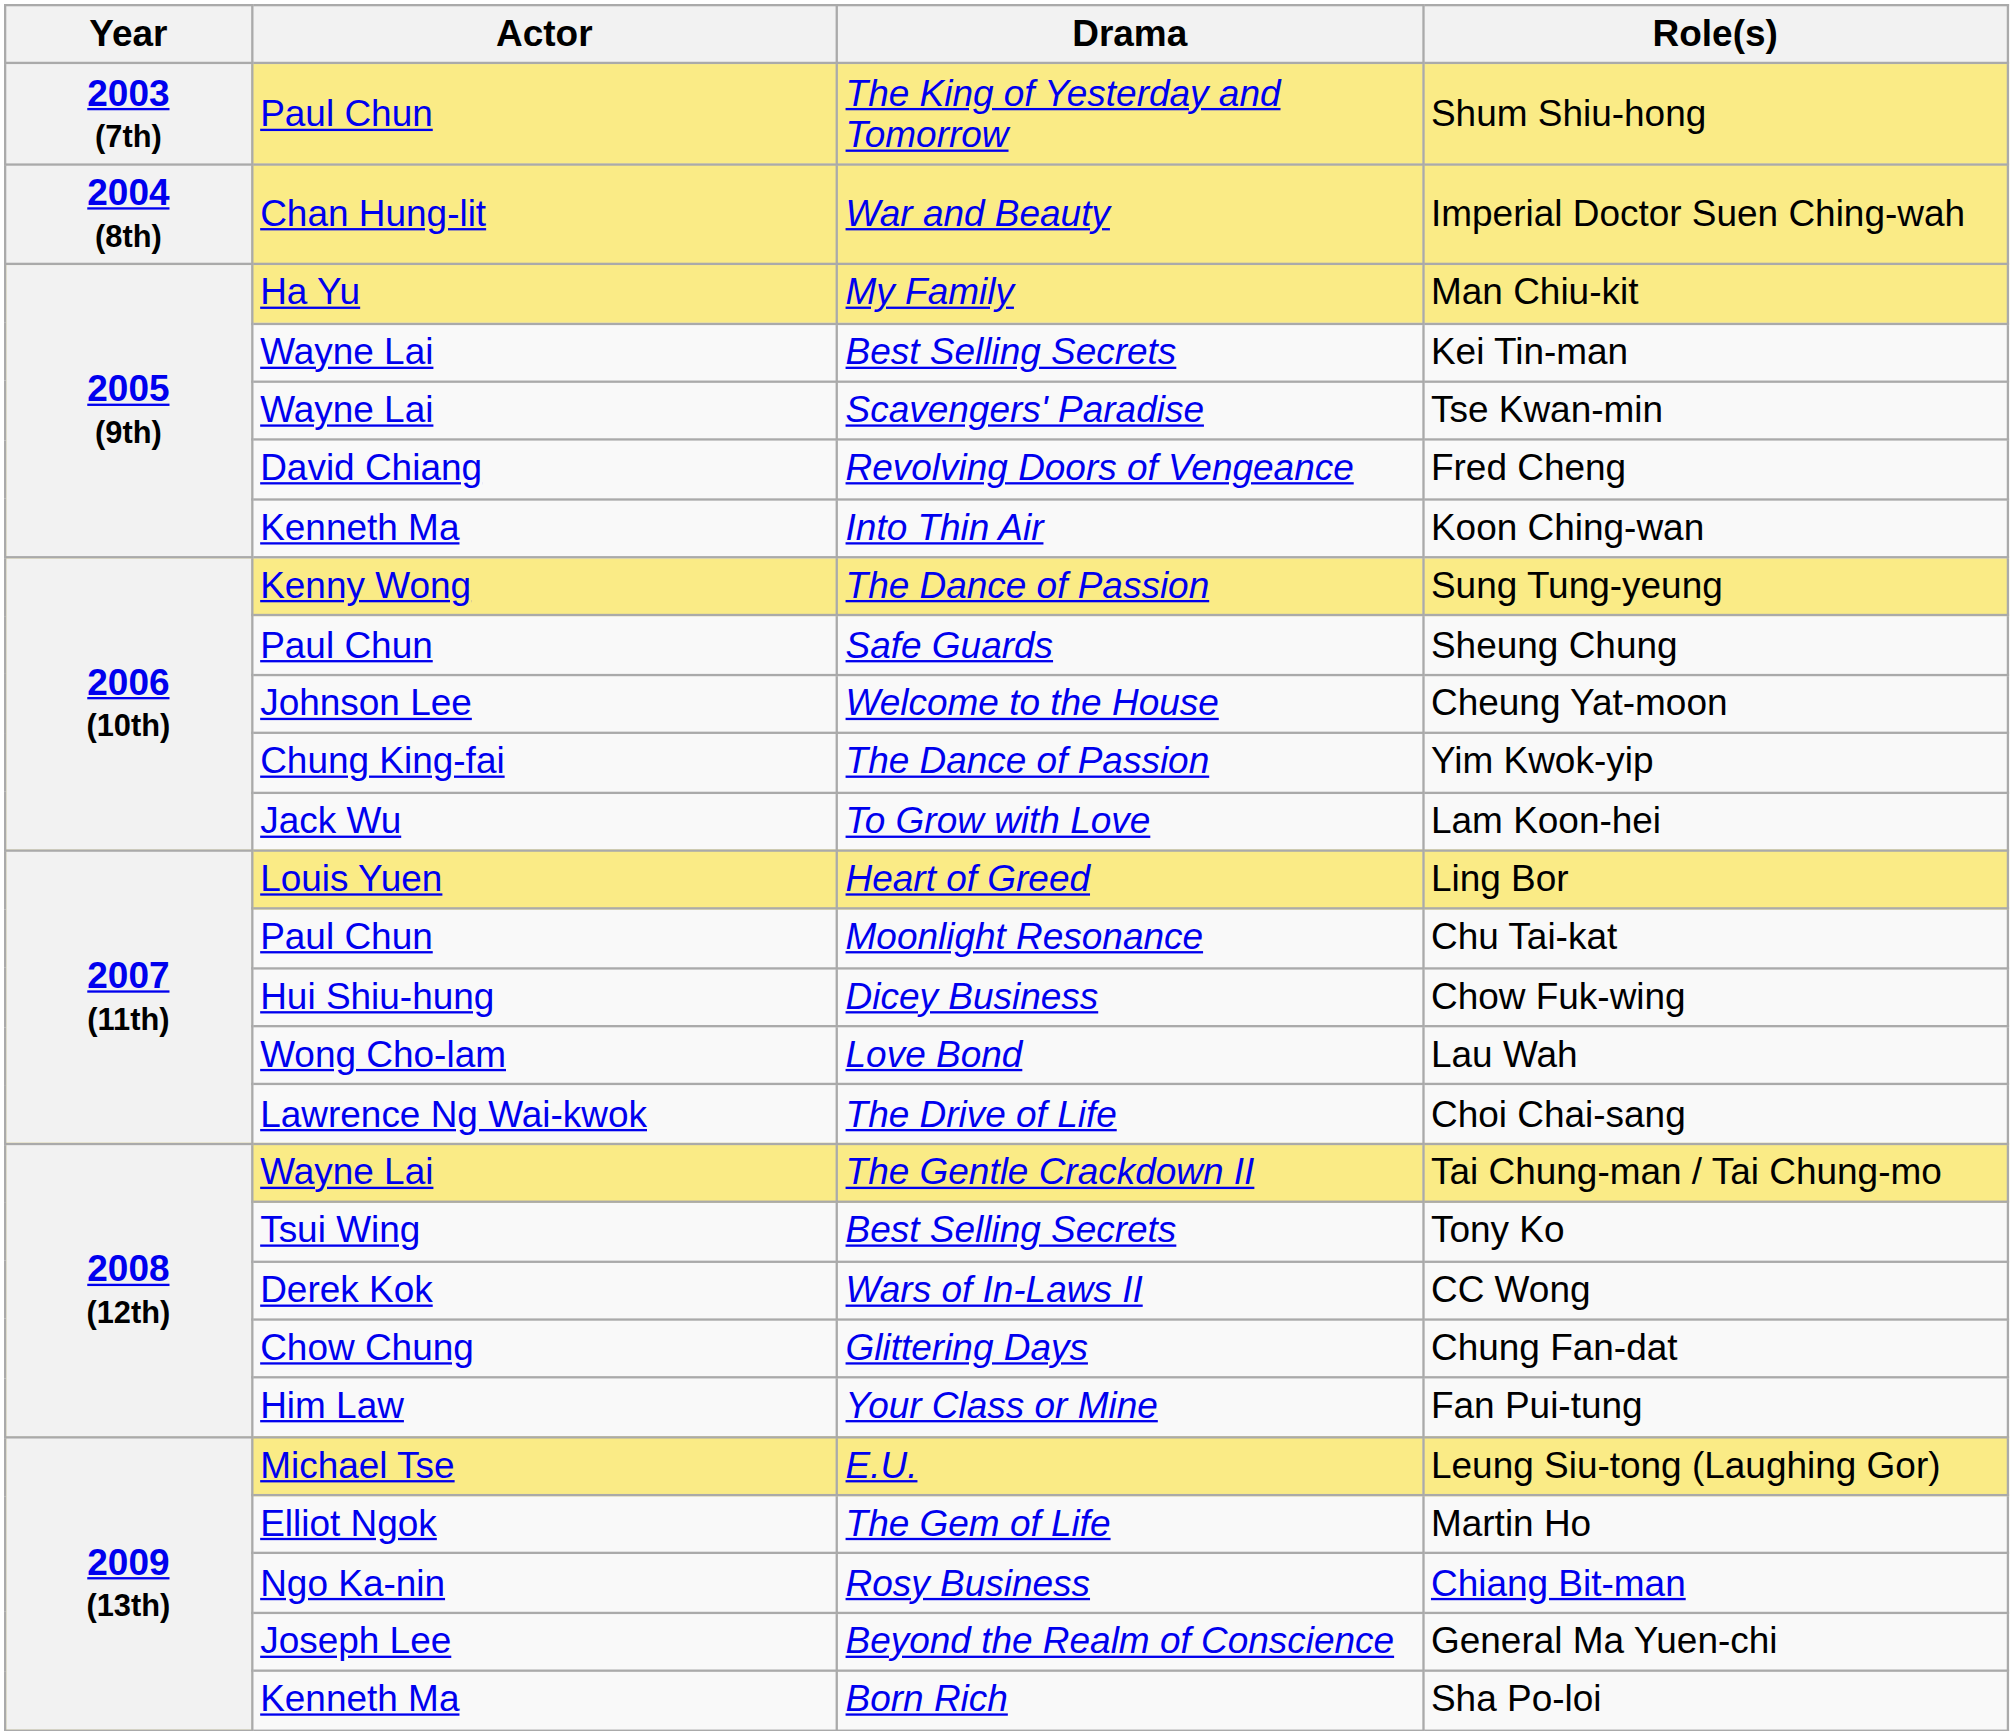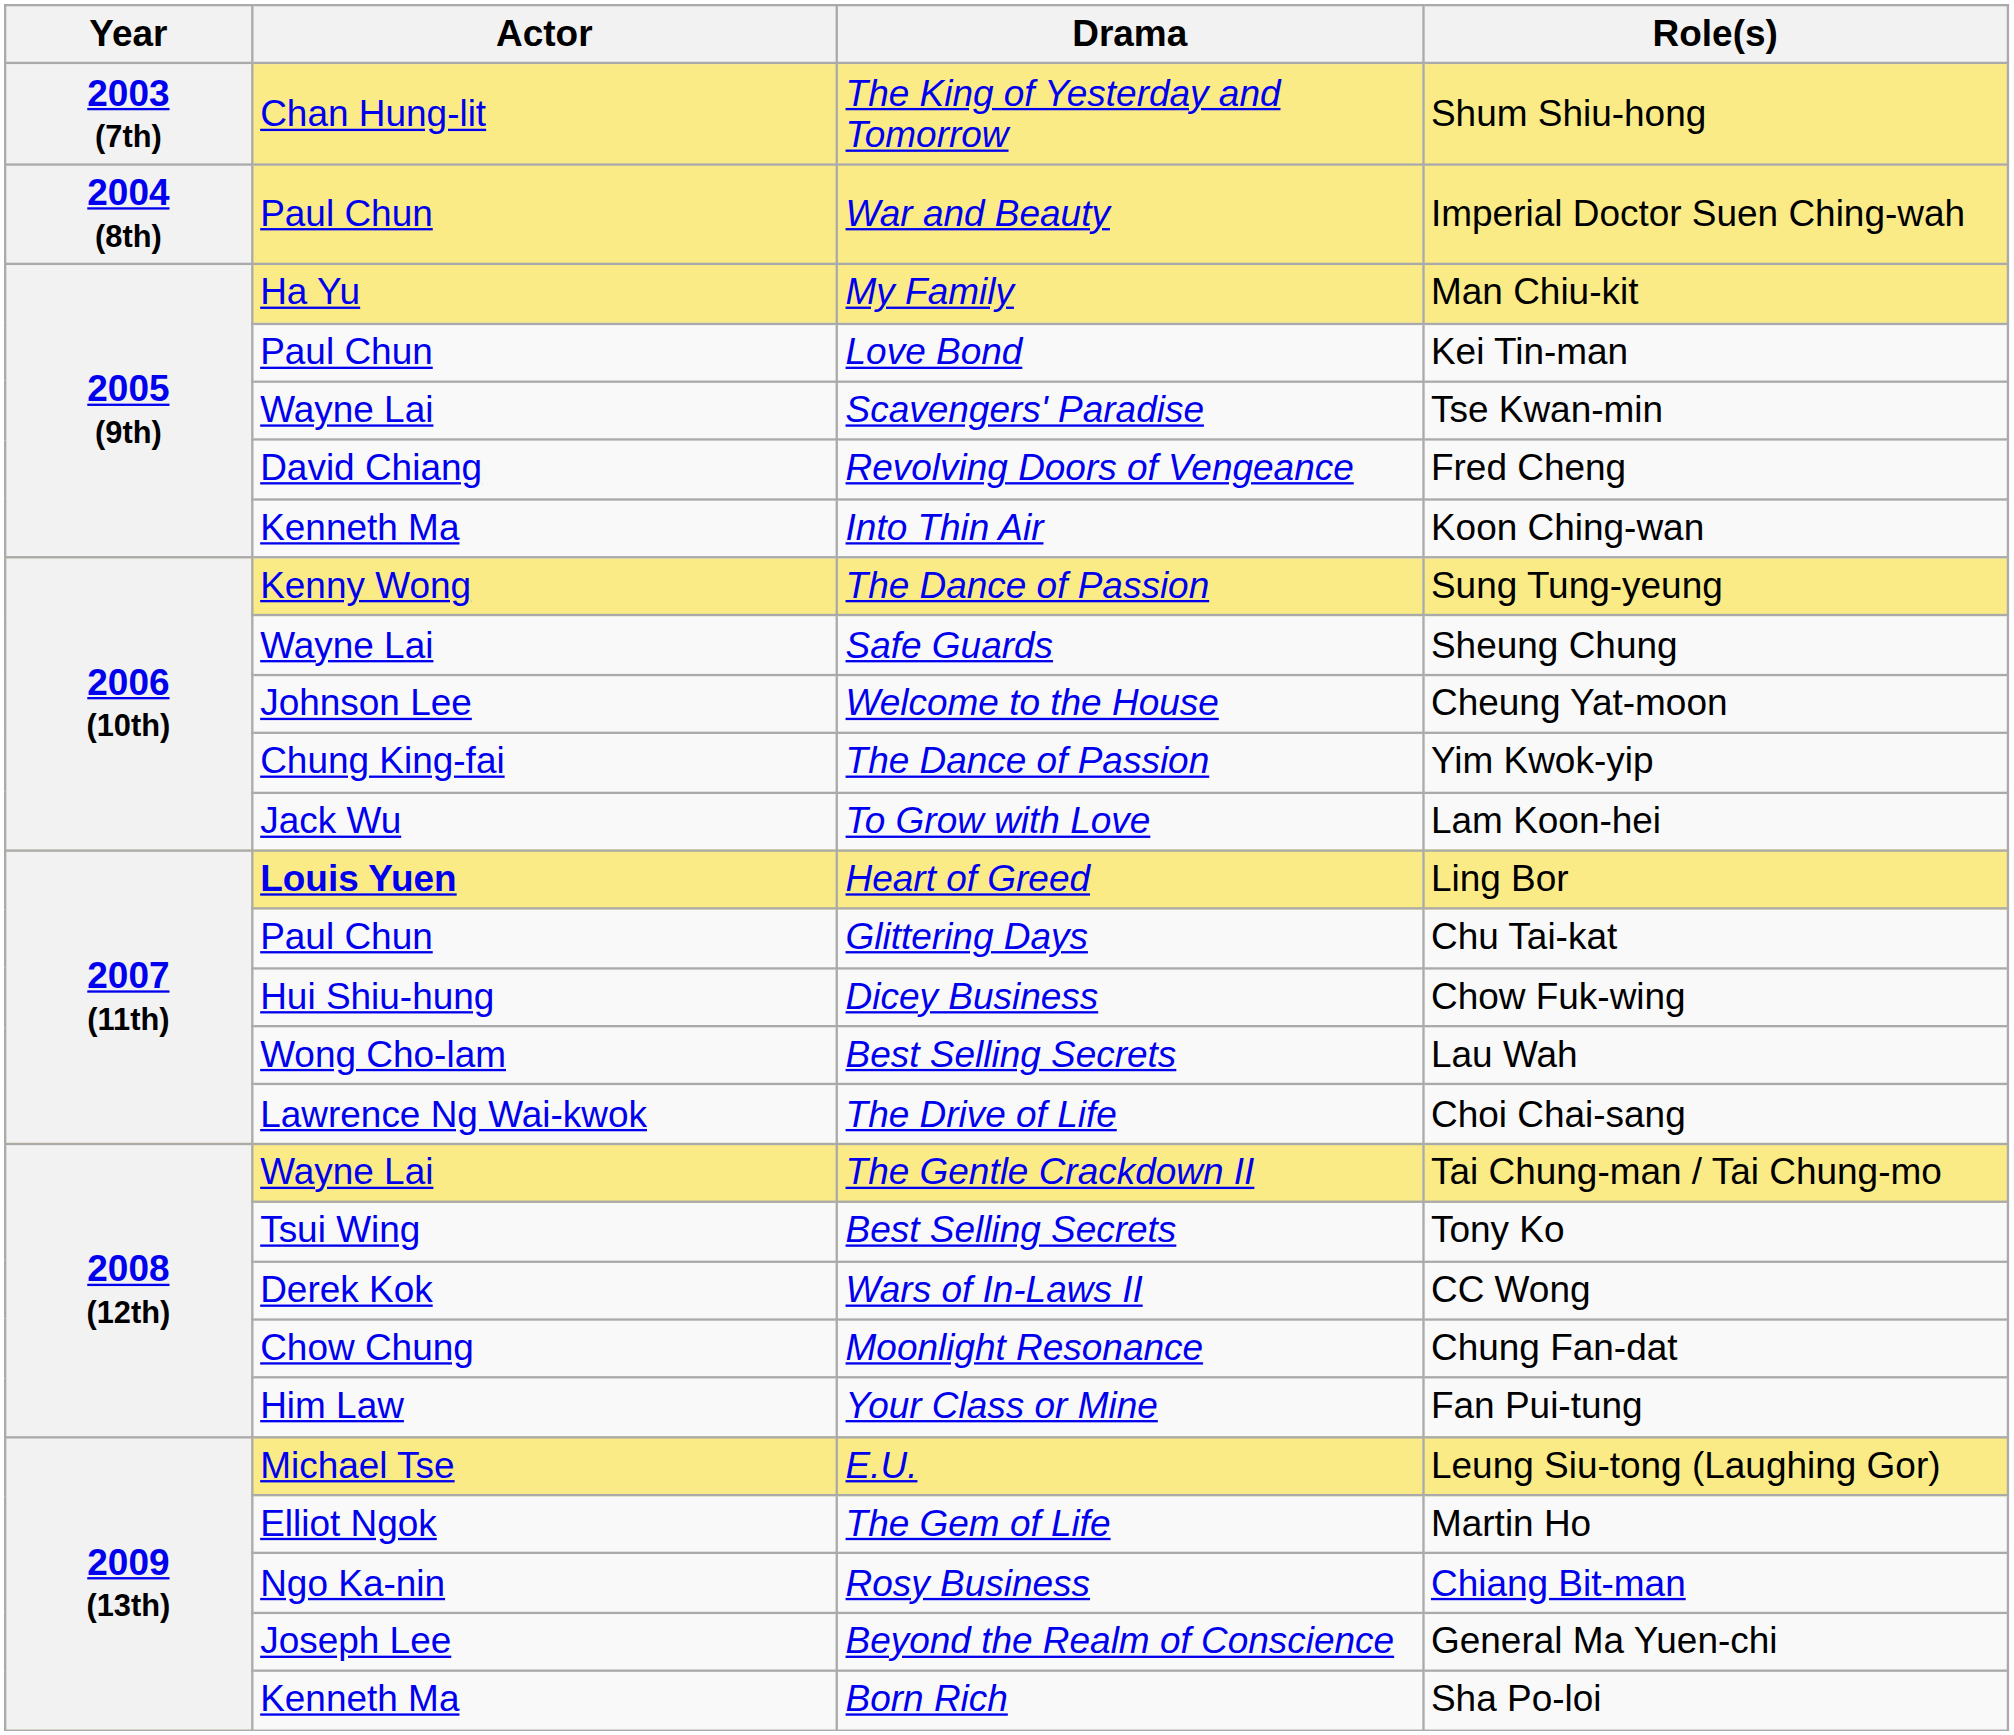(346, 113) Paul Chun -> (373, 113) Chan Hung-lit
(373, 213) Chan Hung-lit -> (346, 213) Paul Chun
(347, 351) Wayne Lai -> (346, 351) Paul Chun
(1011, 351) Best Selling Secrets -> (934, 351) Love Bond
(346, 644) Paul Chun -> (347, 644) Wayne Lai
(351, 878) normal -> (358, 878) bold
(1024, 937) Moonlight Resonance -> (967, 937) Glittering Days
(934, 1054) Love Bond -> (1011, 1054) Best Selling Secrets
(967, 1347) Glittering Days -> (1024, 1347) Moonlight Resonance
